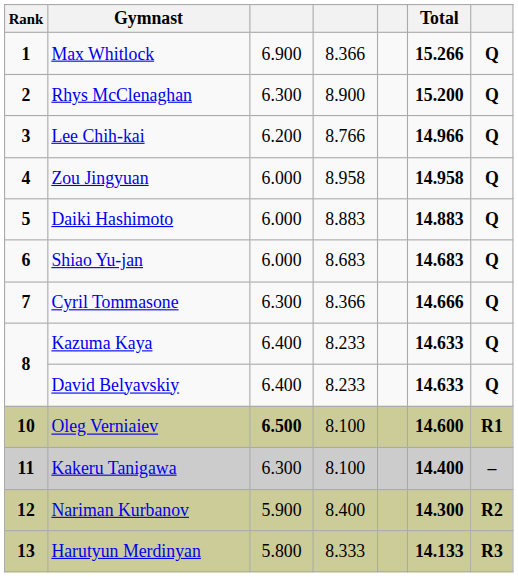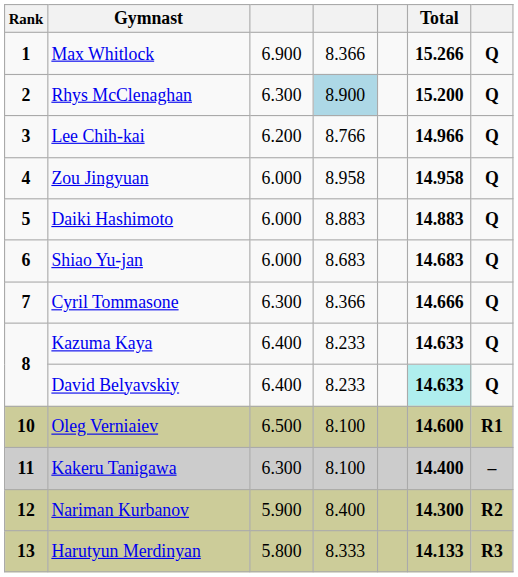(345, 94) no background -> (345, 94) lightblue background
(439, 385) no background -> (439, 385) paleturquoise background
(282, 426) bold -> (282, 426) normal
